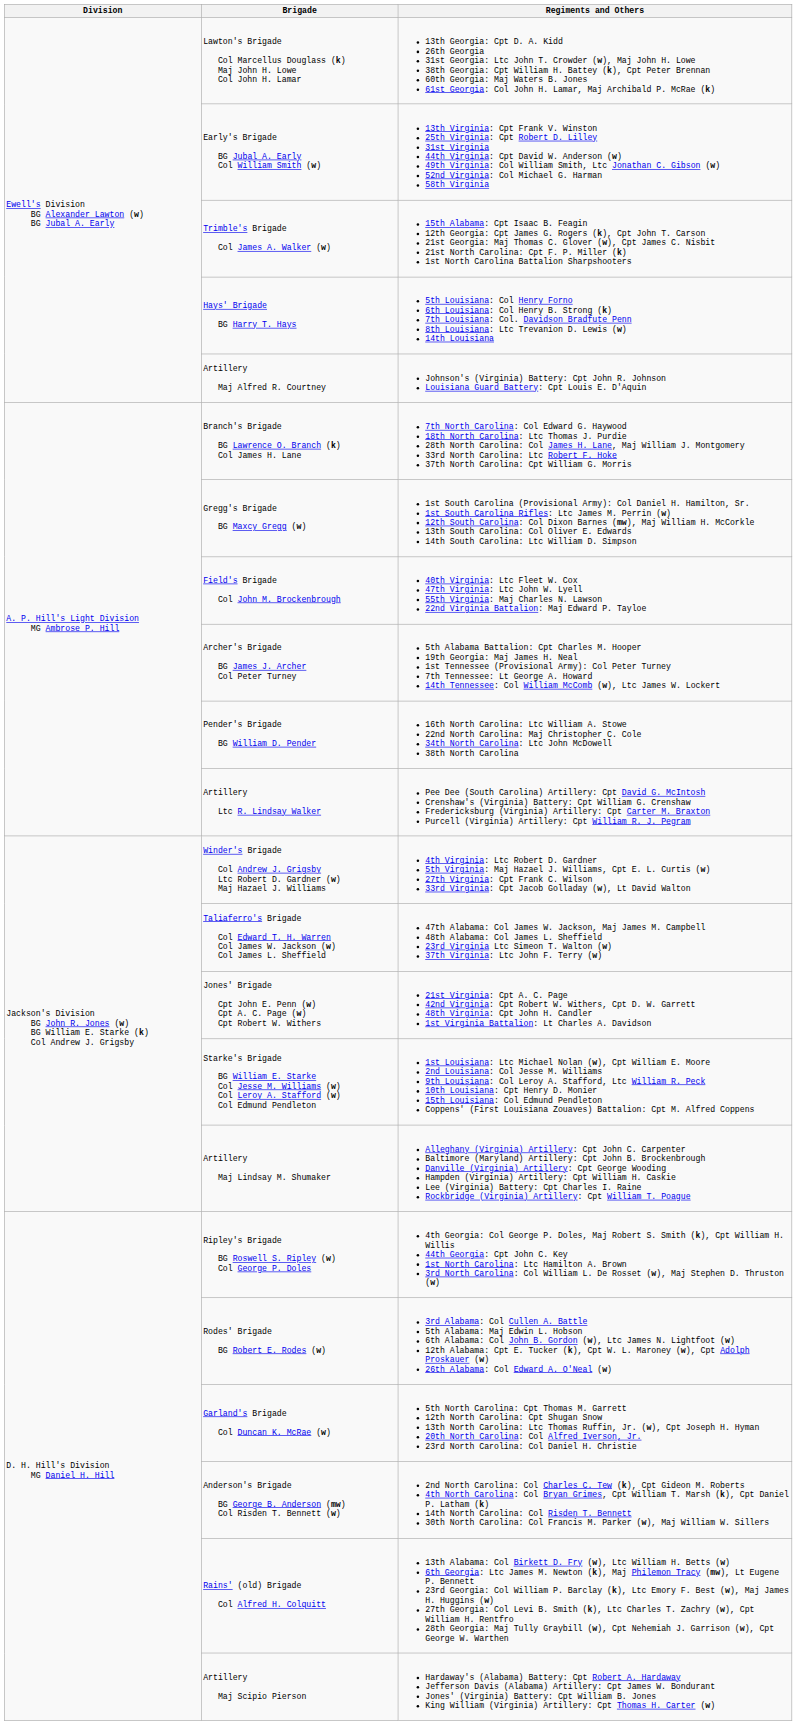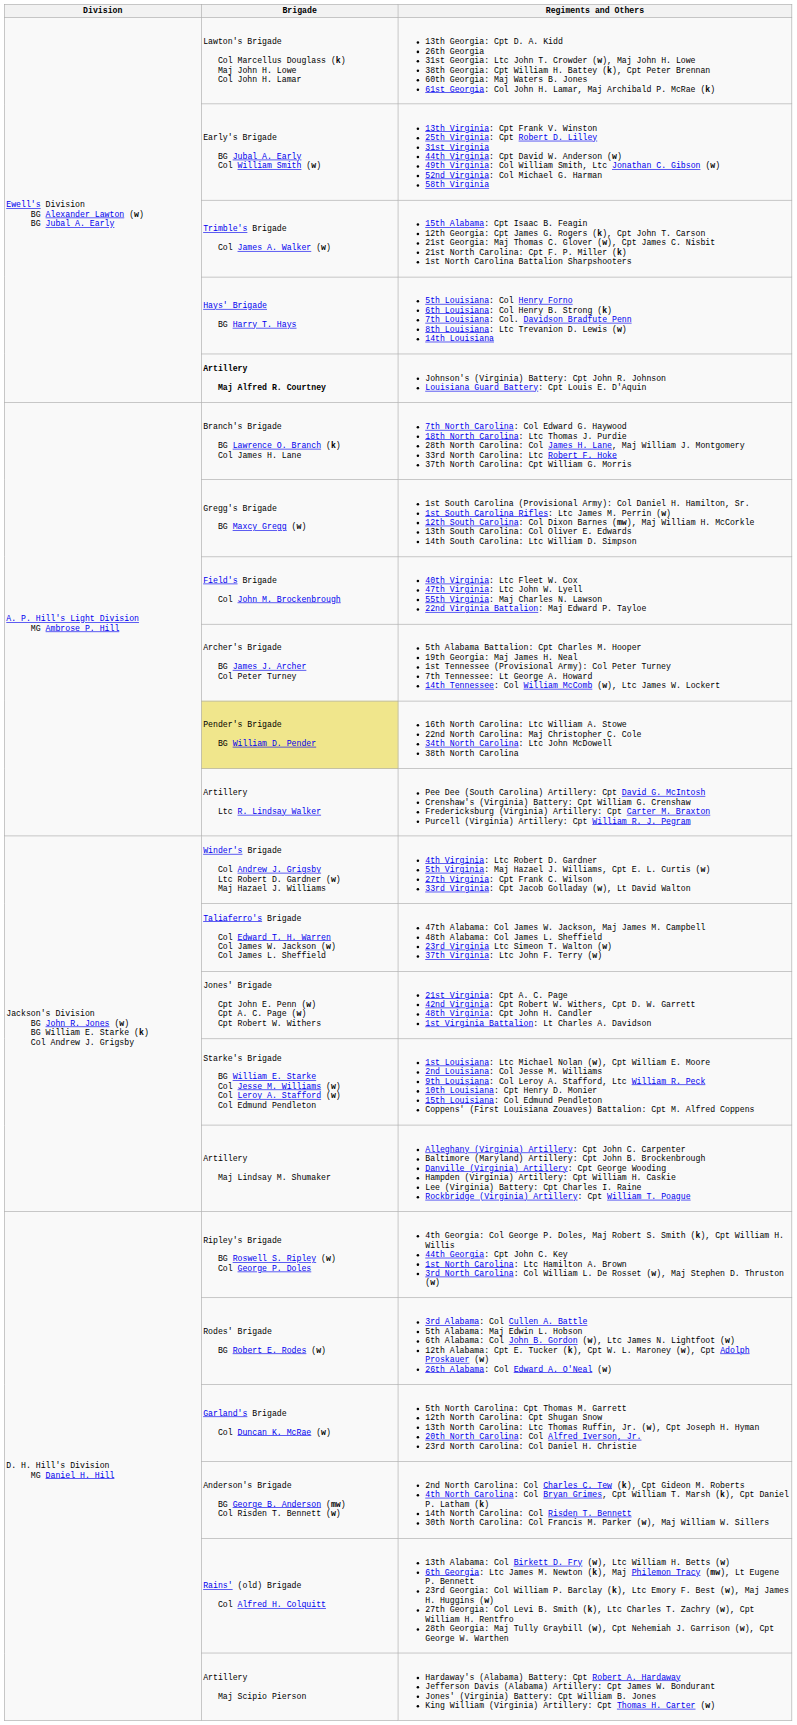(265, 378) normal -> (265, 378) bold
(260, 735) no background -> (260, 735) khaki background
